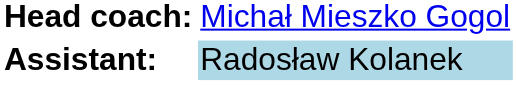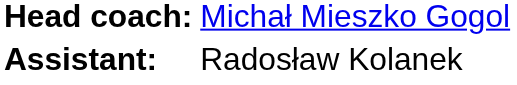(331, 59) lightblue background -> (331, 59) no background
